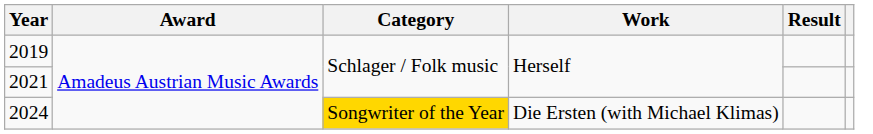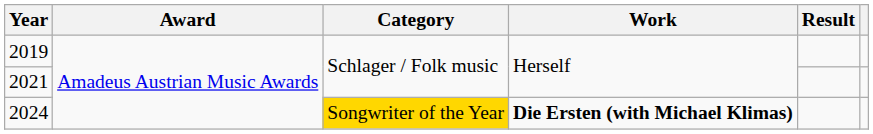(646, 112) normal -> (653, 112) bold
